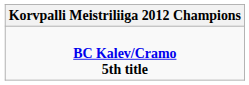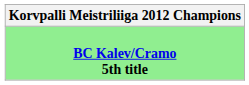(125, 61) no background -> (125, 61) lightgreen background
